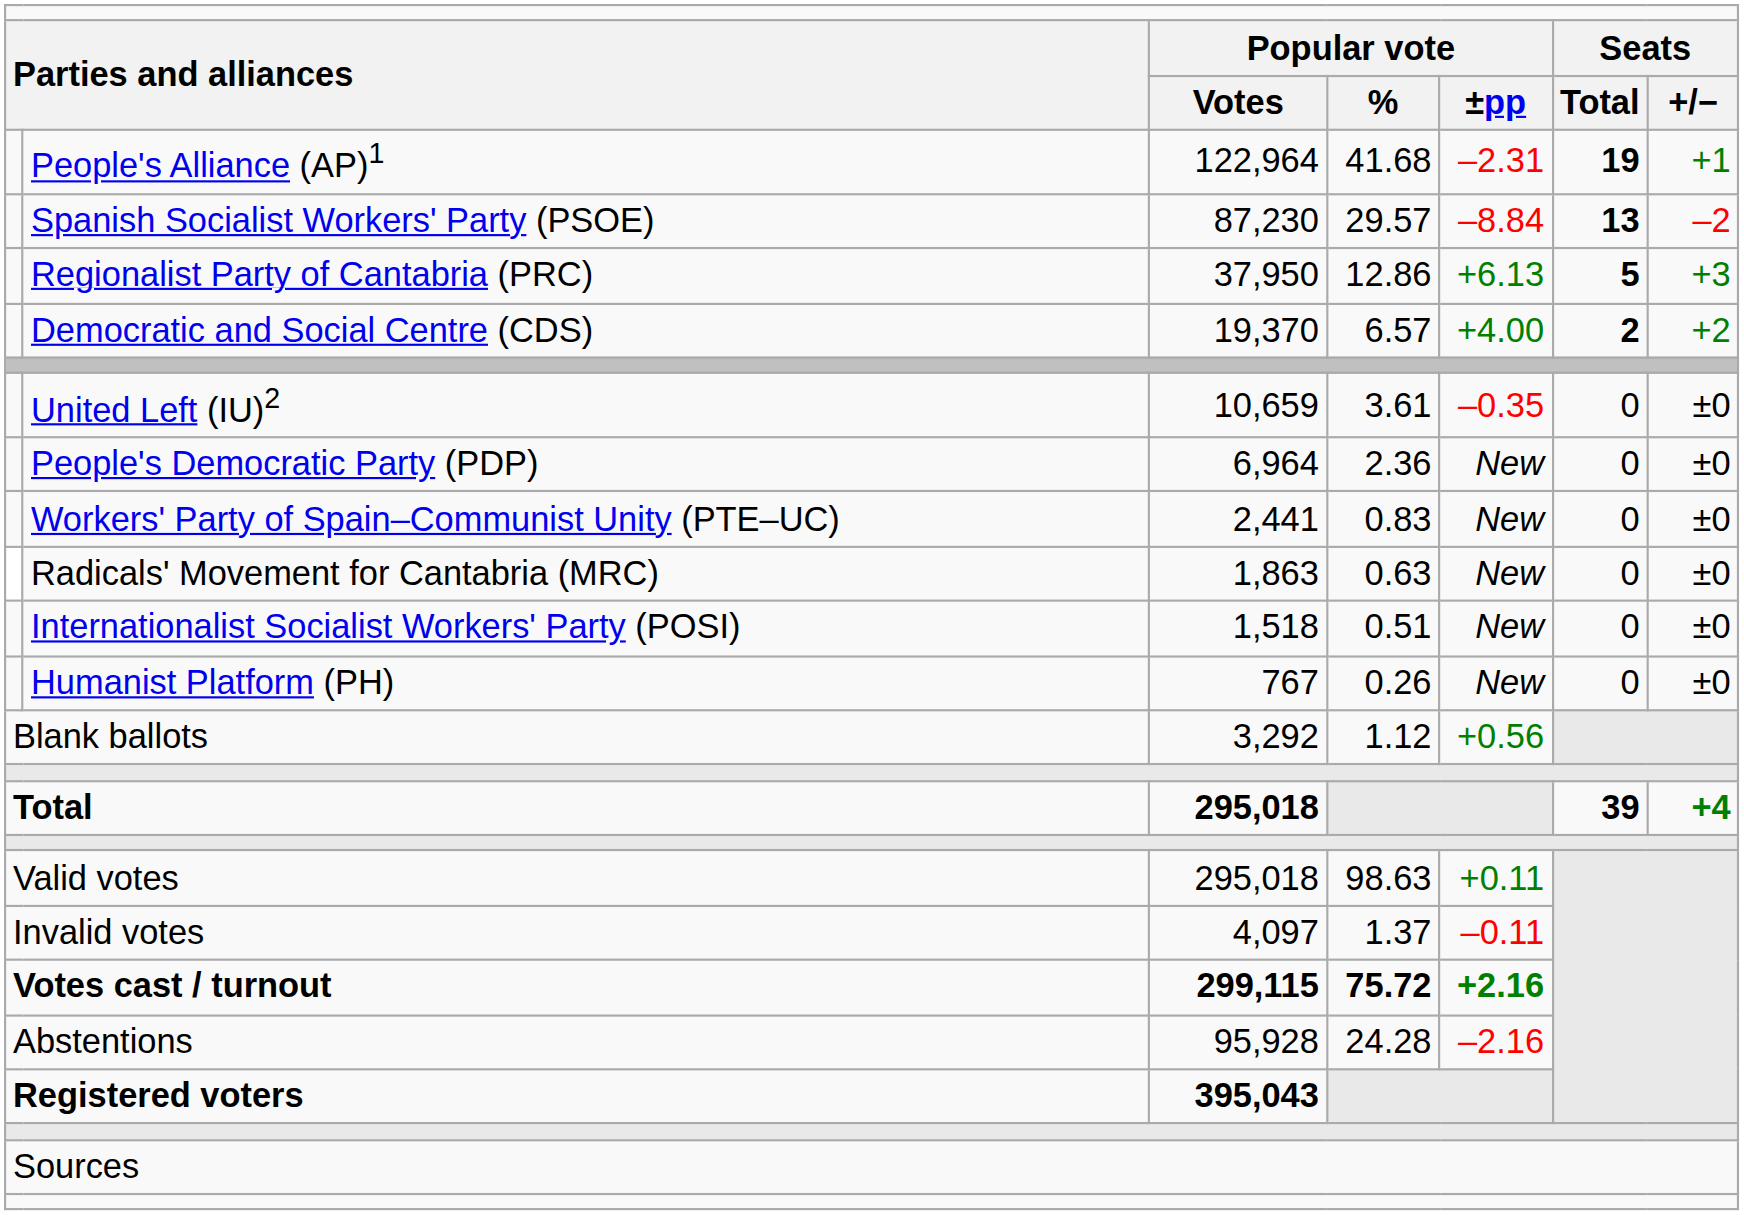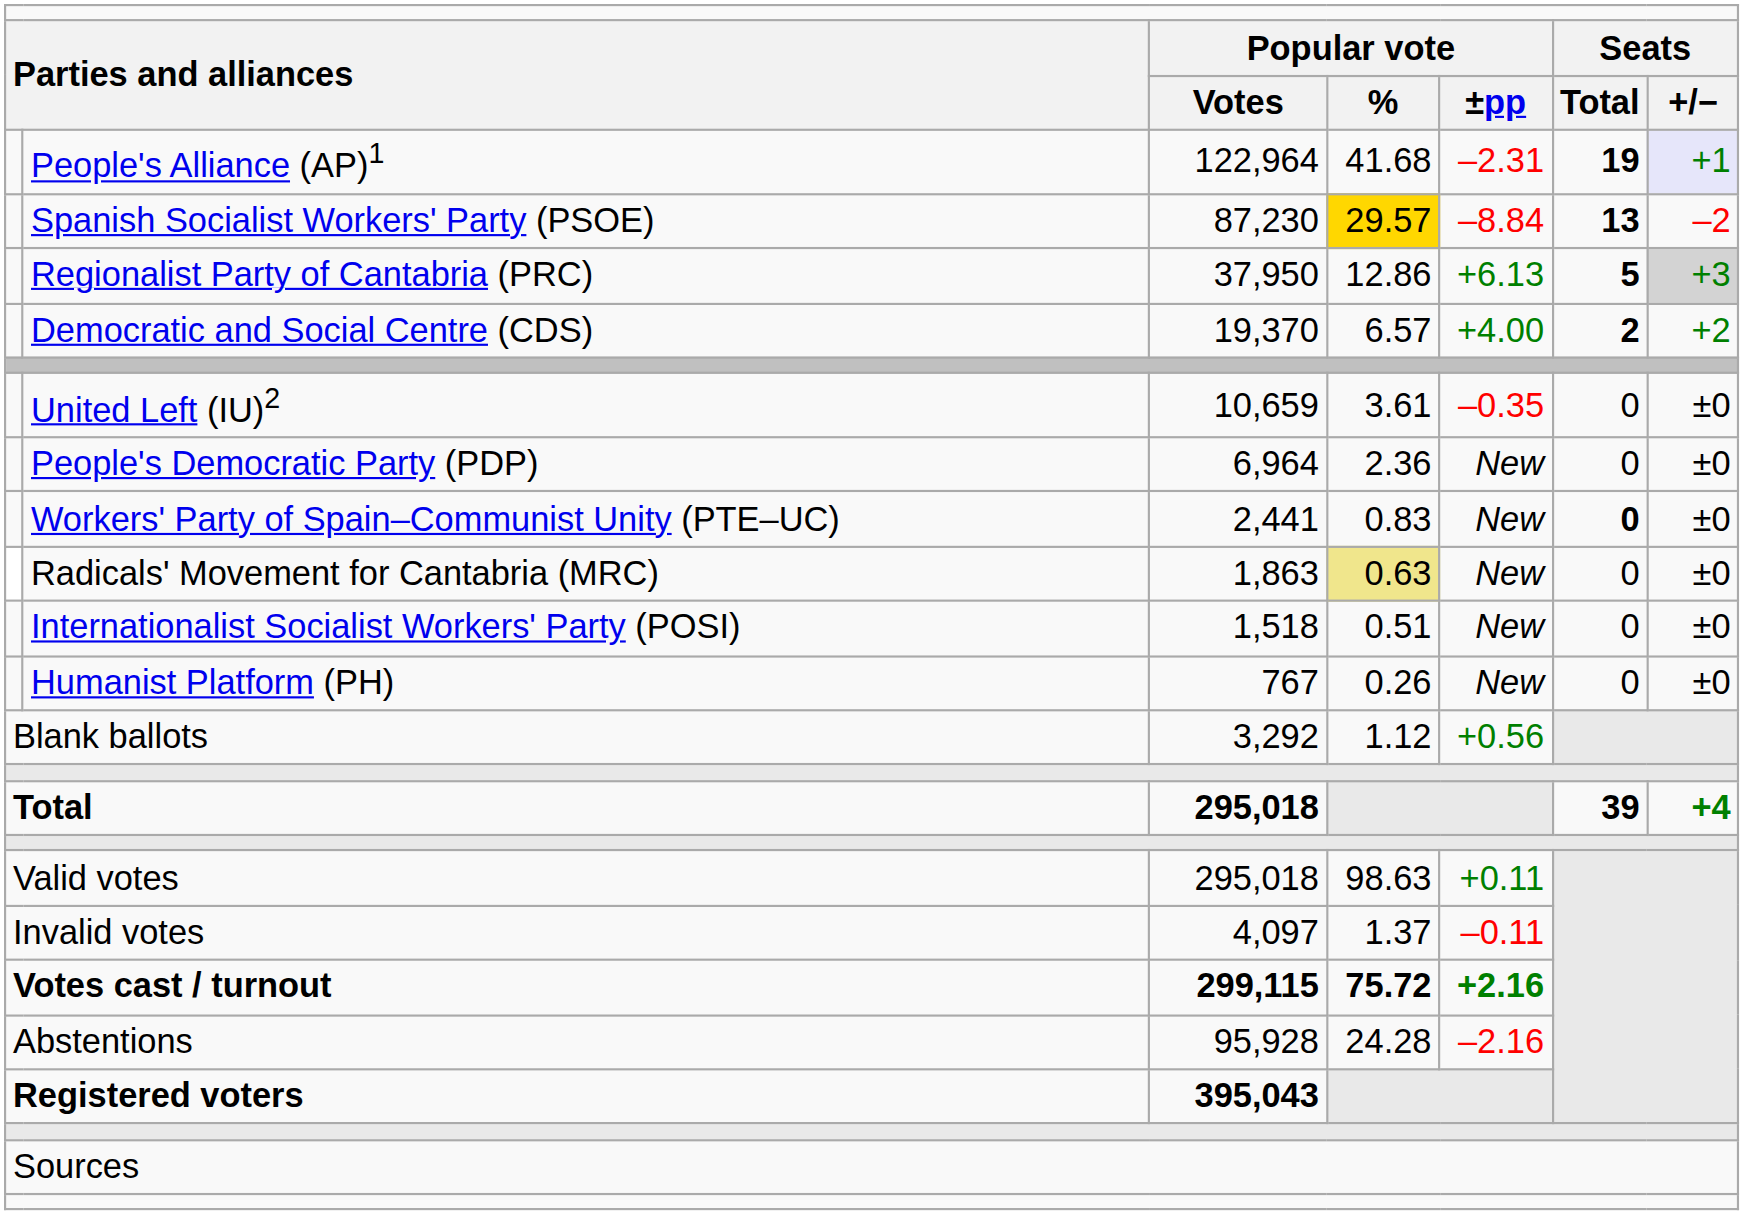(1711, 161) no background -> (1711, 161) lavender background
(1388, 220) no background -> (1388, 220) gold background
(1711, 275) no background -> (1711, 275) lightgrey background
(1630, 518) normal -> (1630, 518) bold
(1398, 573) no background -> (1398, 573) khaki background
